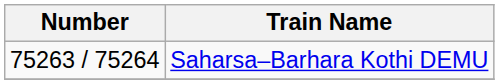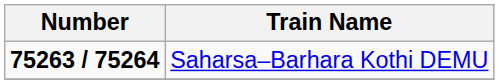(85, 60) normal -> (85, 60) bold
